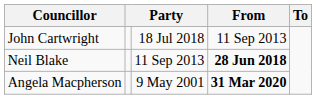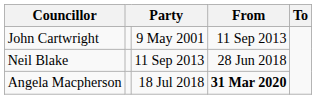(171, 37) 18 Jul 2018 -> (170, 37) 9 May 2001
(250, 60) bold -> (252, 60) normal
(170, 82) 9 May 2001 -> (171, 82) 18 Jul 2018
